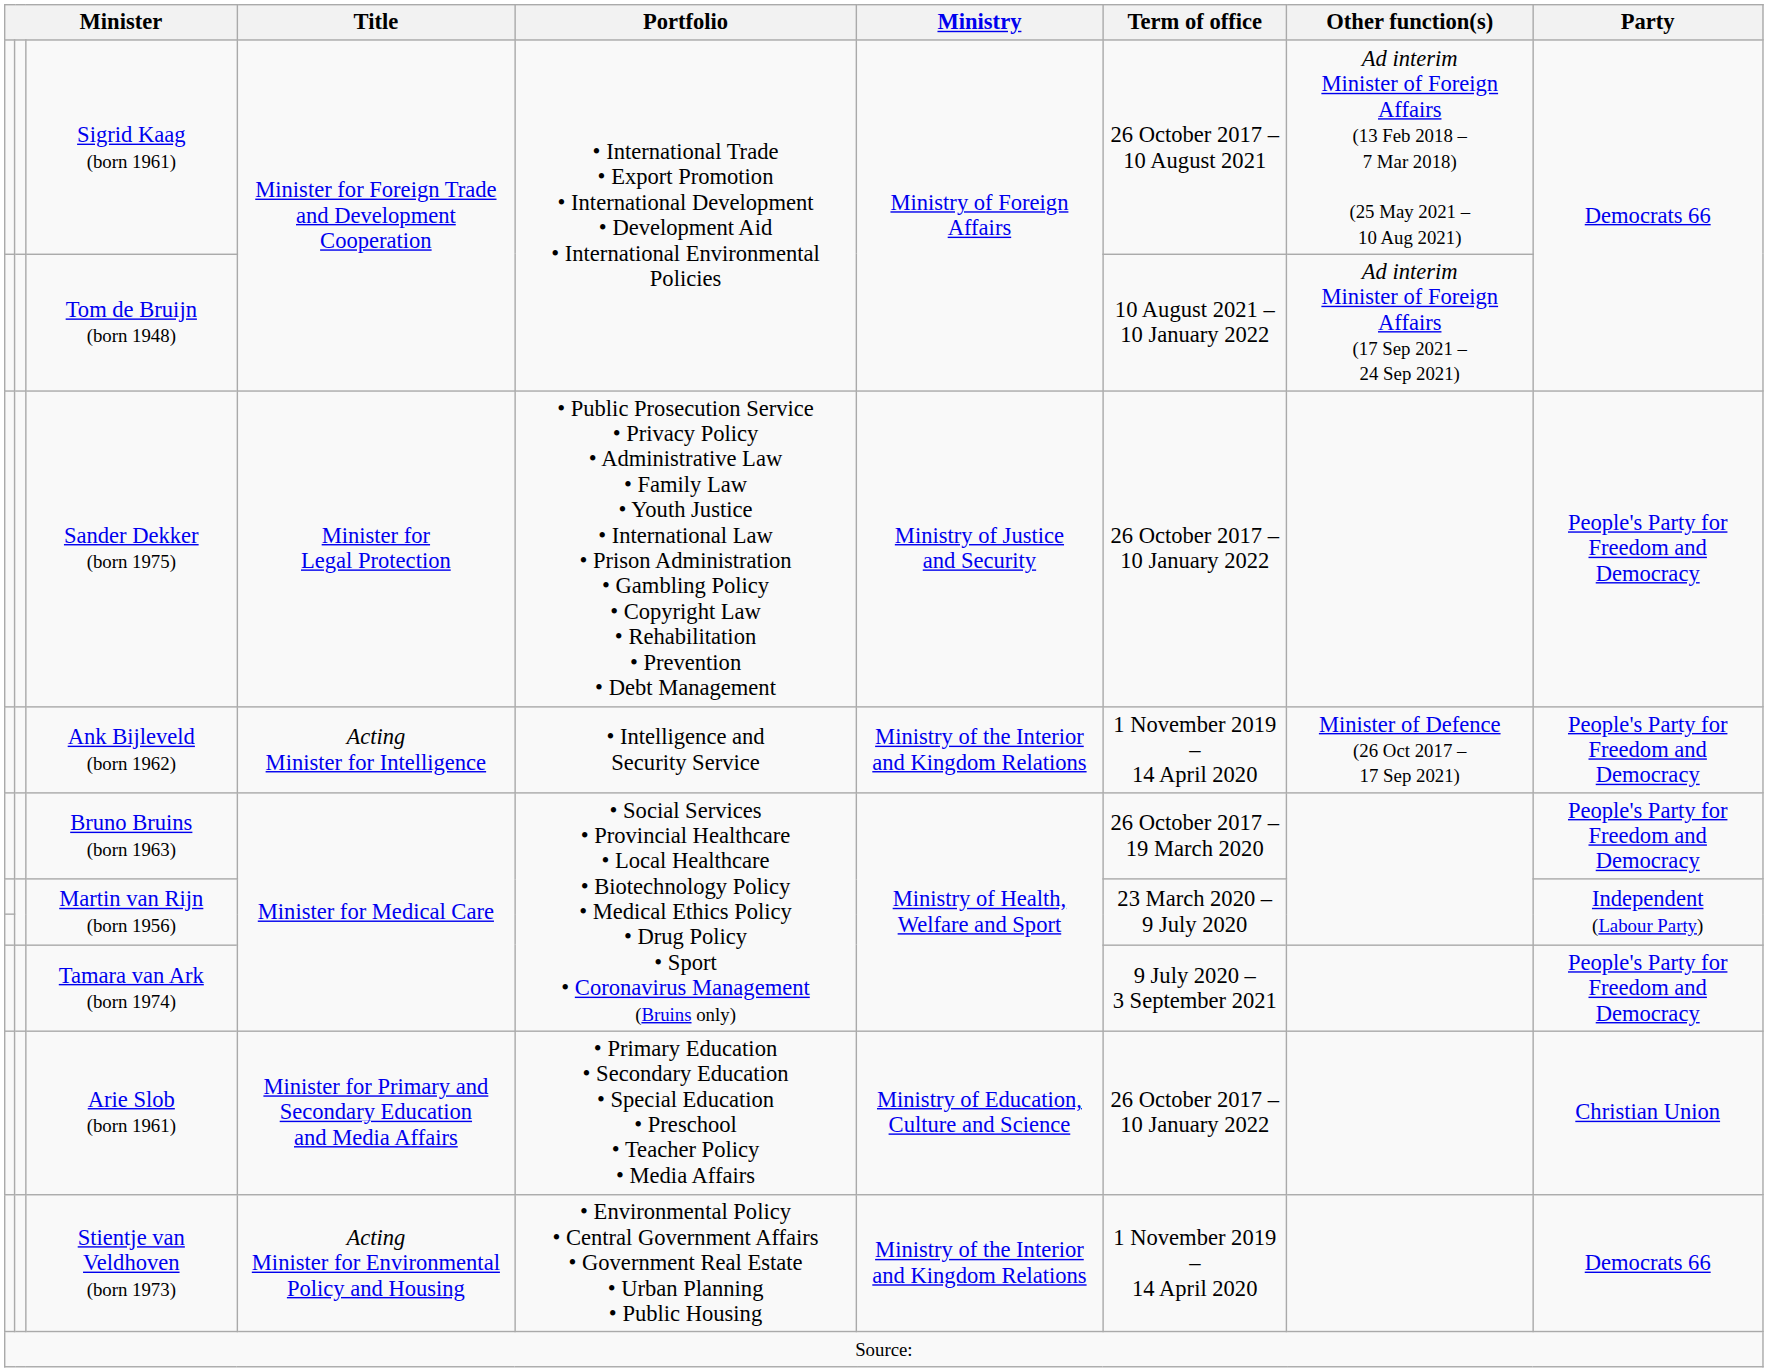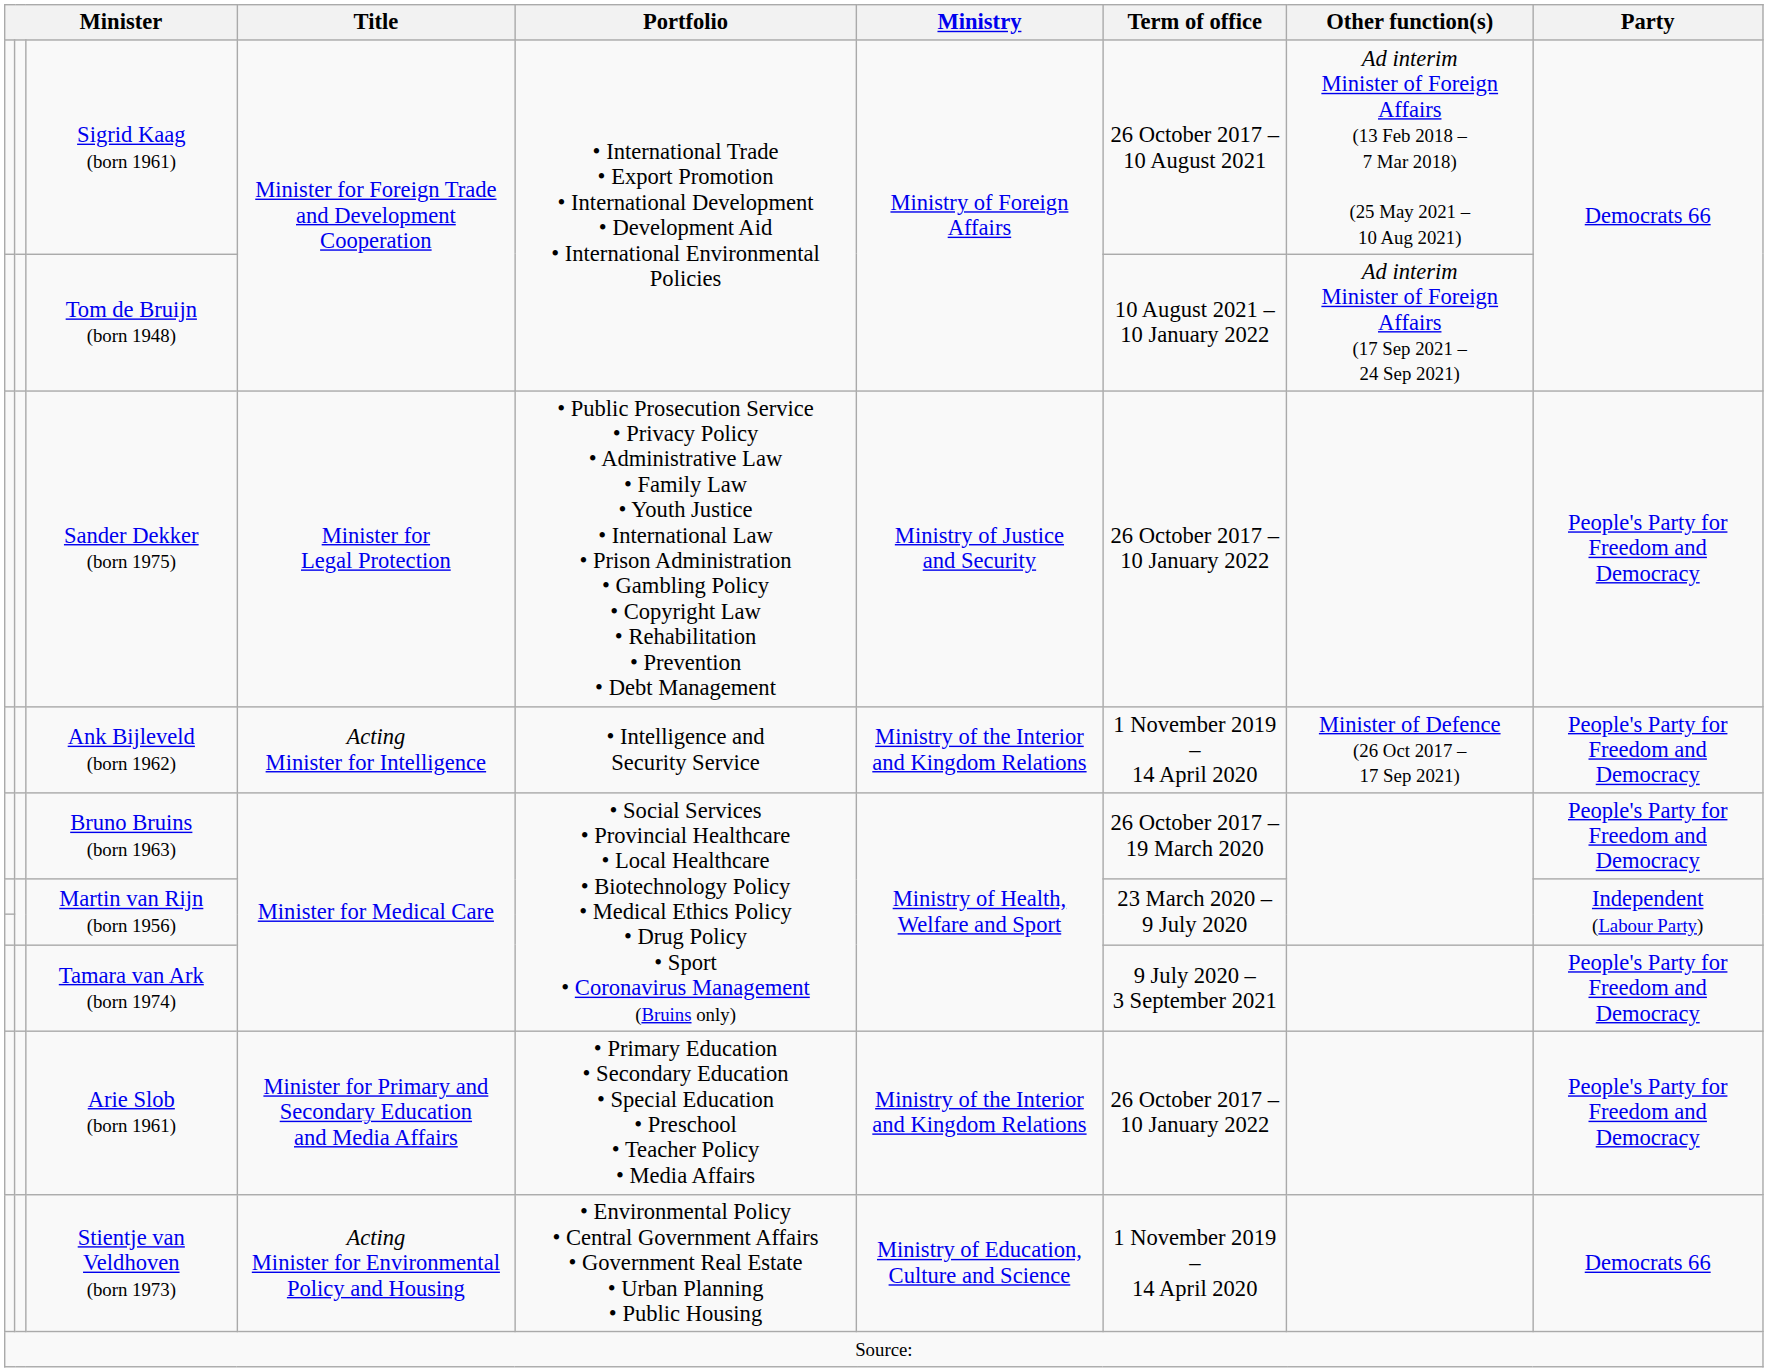(979, 1112) Ministry of Education, Culture and Science -> (979, 1112) Ministry of the Interior and Kingdom Relations
(1648, 1112) Christian Union -> (1648, 1112) People's Party for Freedom and Democracy
(979, 1262) Ministry of the Interior and Kingdom Relations -> (979, 1262) Ministry of Education, Culture and Science
